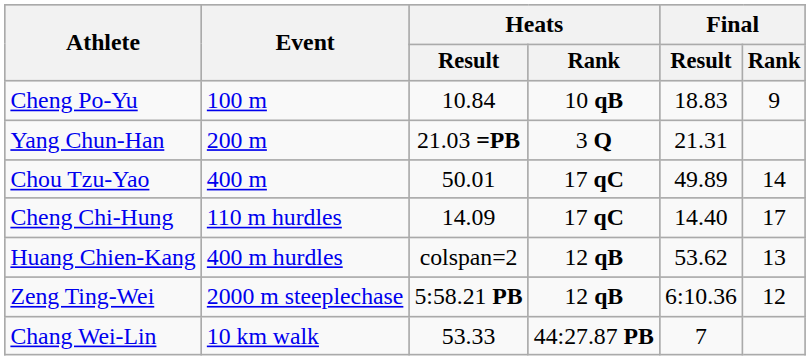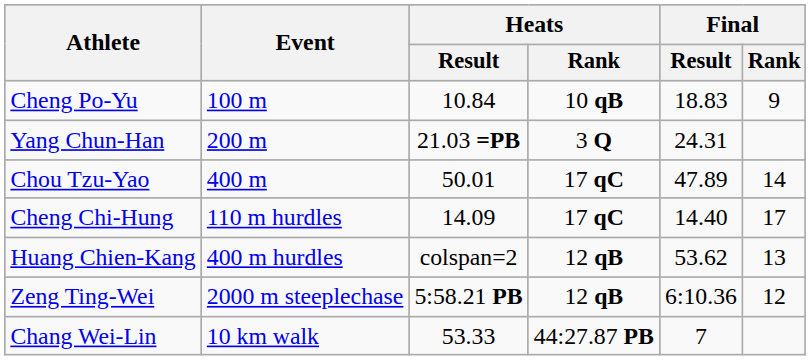(701, 139) 21.31 -> (701, 139) 24.31
(701, 179) 49.89 -> (701, 179) 47.89
